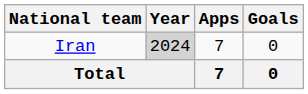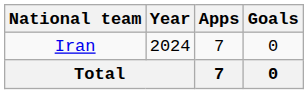(170, 46) lightgrey background -> (170, 46) no background
